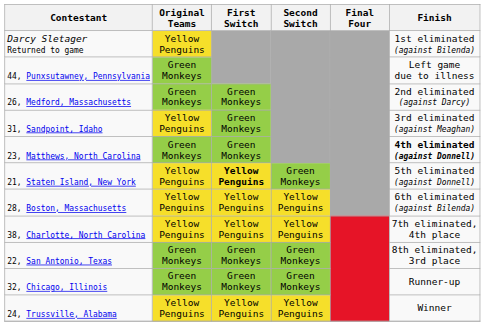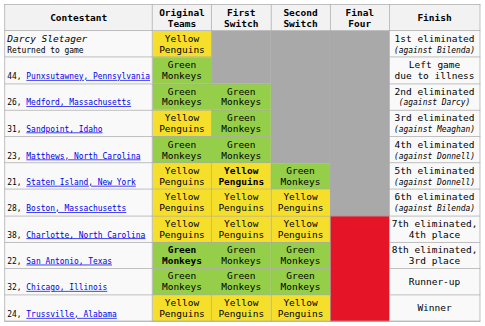(435, 150) bold -> (435, 150) normal
(182, 255) normal -> (182, 255) bold
